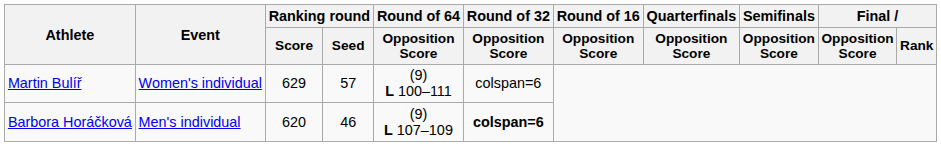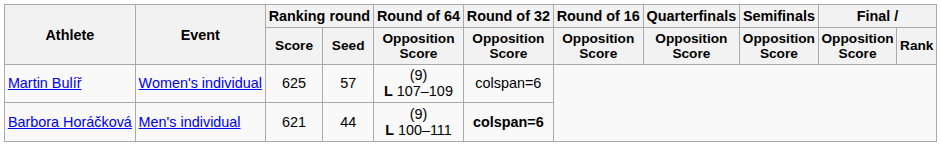(294, 83) 629 -> (294, 83) 625
(418, 83) (9) L 100–111 -> (418, 83) (9) L 107–109
(294, 122) 620 -> (294, 122) 621
(348, 122) 46 -> (348, 122) 44
(418, 122) (9) L 107–109 -> (418, 122) (9) L 100–111
